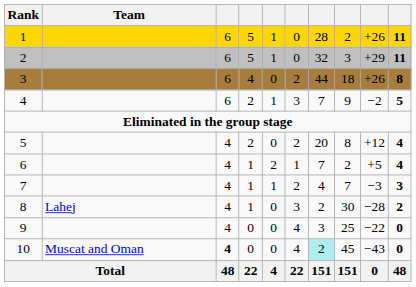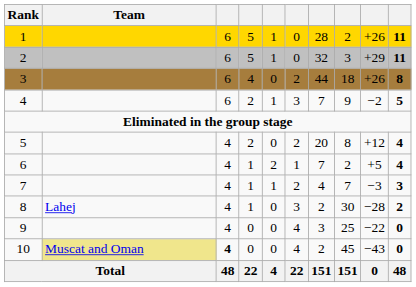(94, 249) no background -> (94, 249) khaki background
(321, 249) paleturquoise background -> (321, 249) no background
